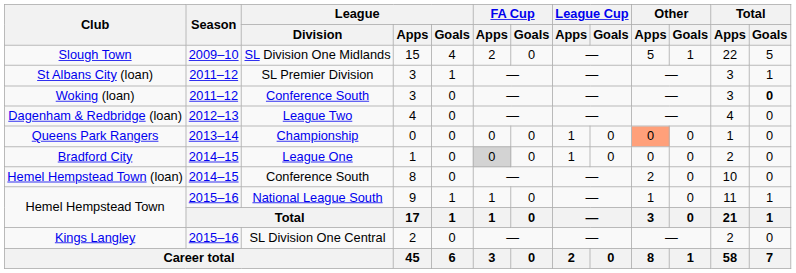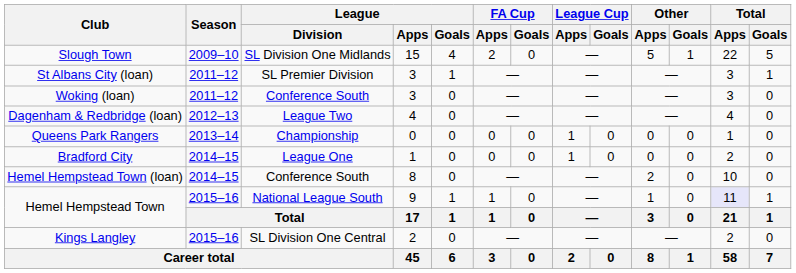(770, 95) bold -> (770, 95) normal
(651, 136) lightsalmon background -> (651, 136) no background
(492, 156) lightgrey background -> (492, 156) no background
(730, 197) no background -> (730, 197) lavender background
